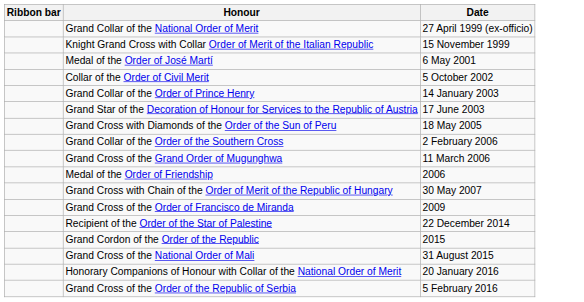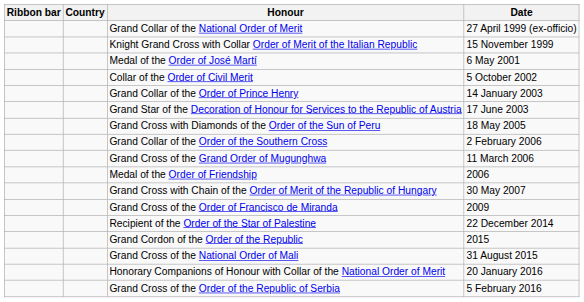+ column: (85, 12)
